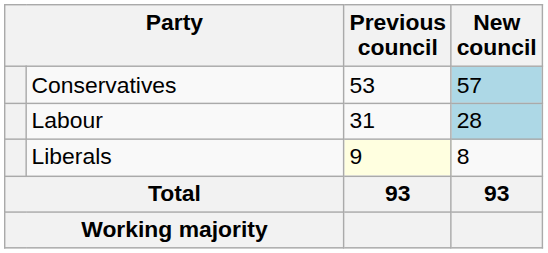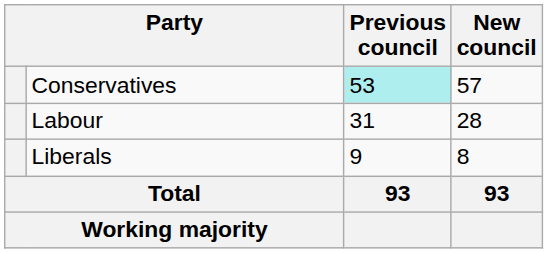(362, 84) no background -> (362, 84) paleturquoise background
(469, 84) lightblue background -> (469, 84) no background
(469, 120) lightblue background -> (469, 120) no background
(356, 157) lightyellow background -> (356, 157) no background
